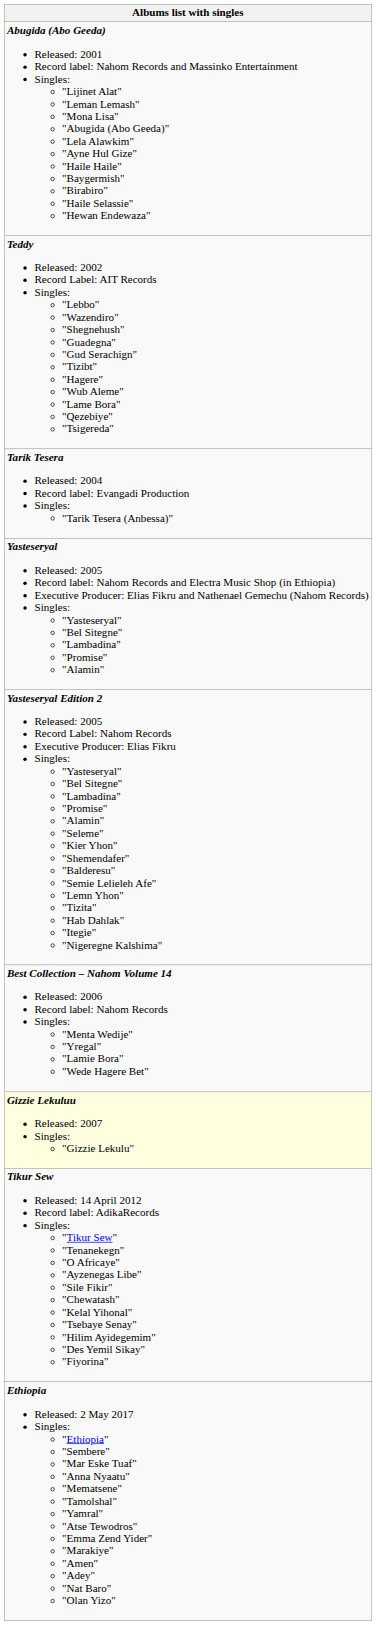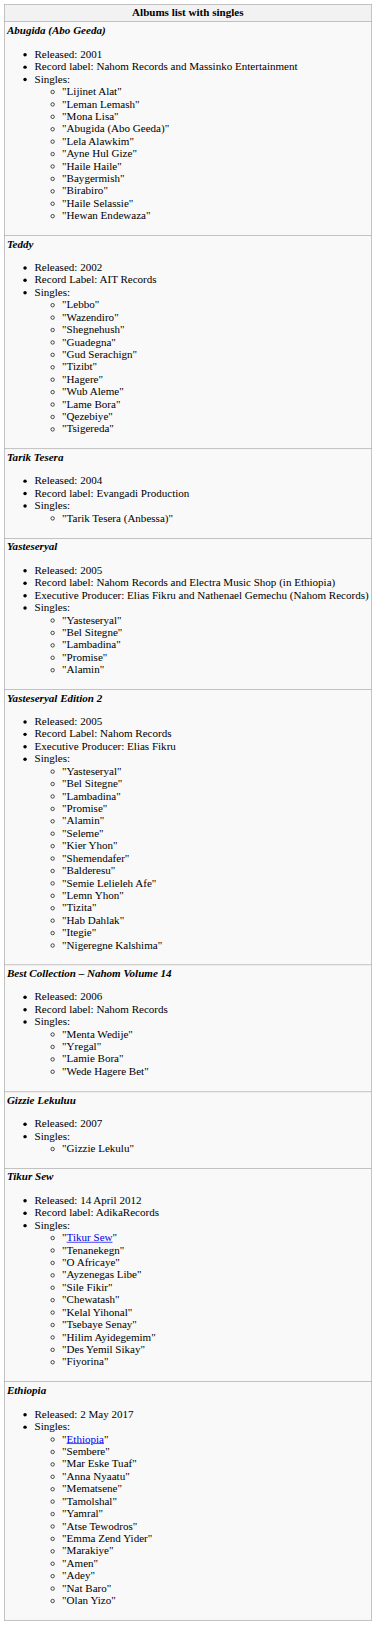(188, 1124) lightyellow background -> (188, 1124) no background
